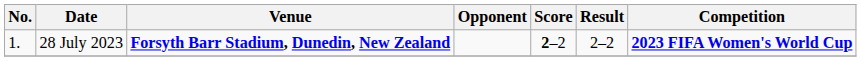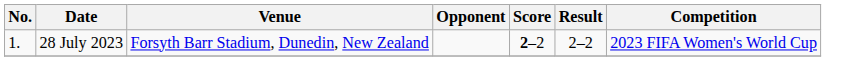(290, 42) bold -> (280, 42) normal
(742, 42) bold -> (714, 42) normal
